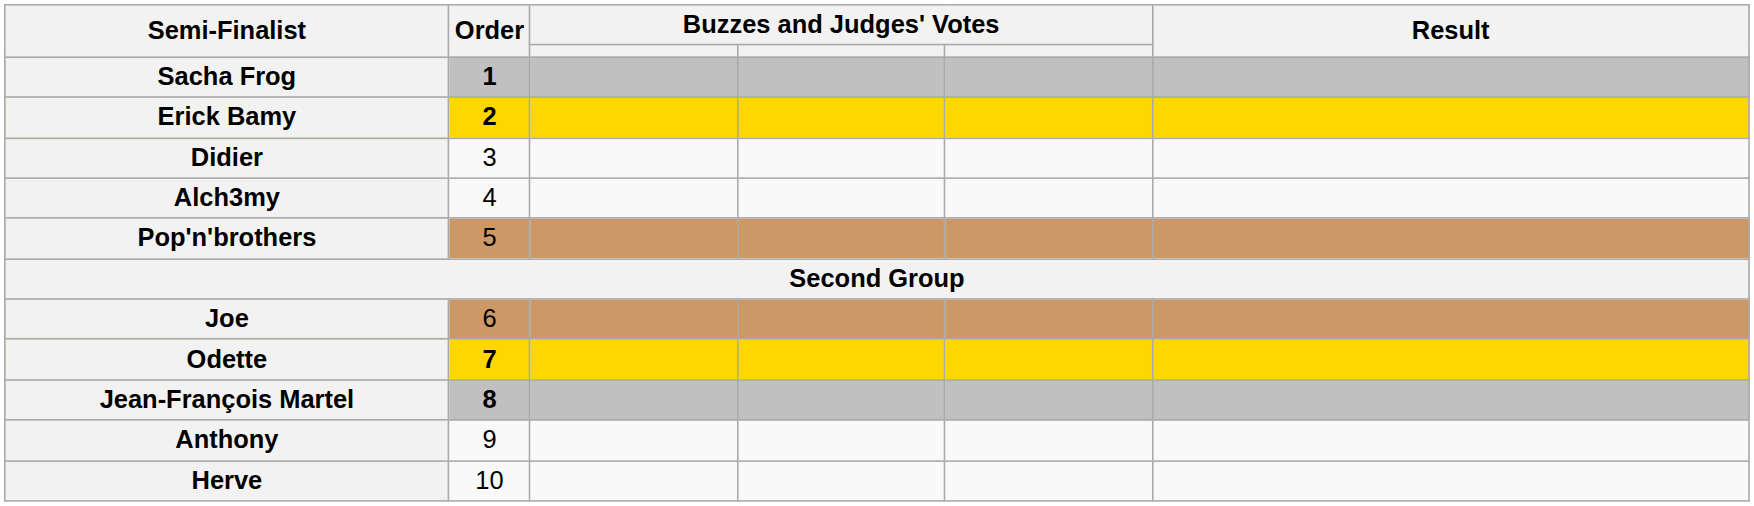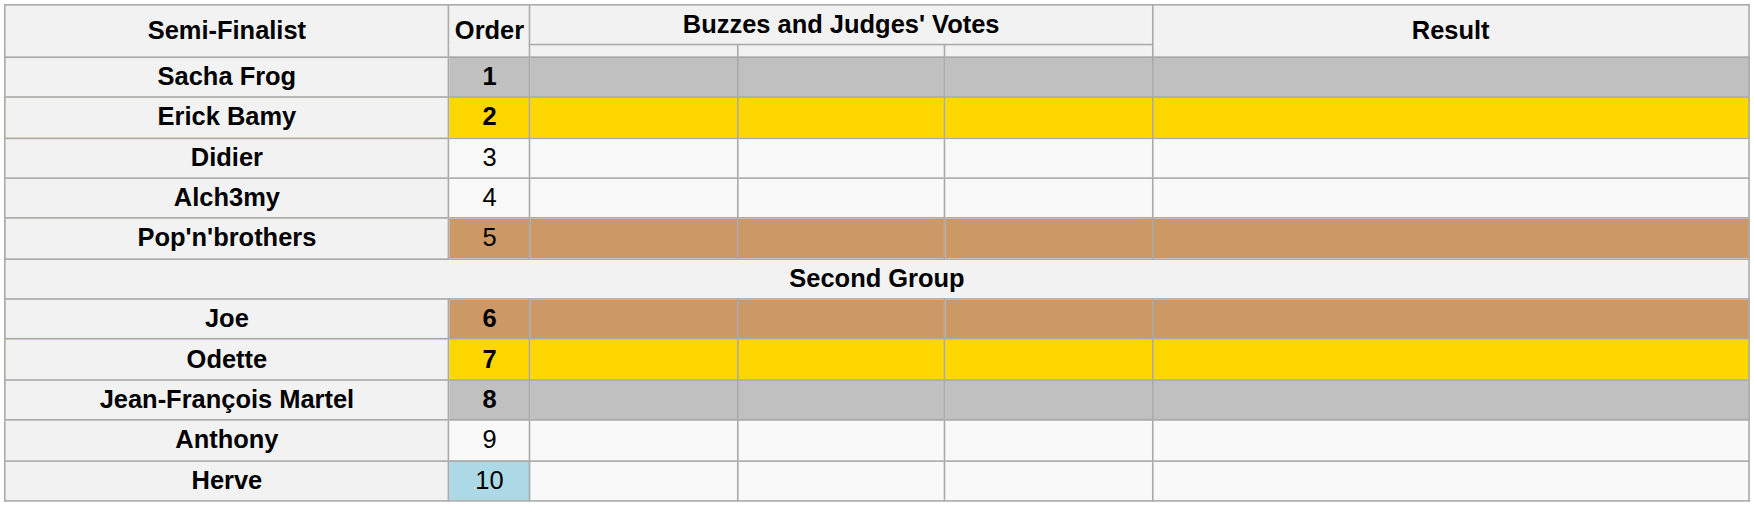(489, 318) normal -> (489, 318) bold
(490, 480) no background -> (490, 480) lightblue background
